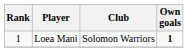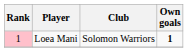(18, 39) no background -> (18, 39) pink background
